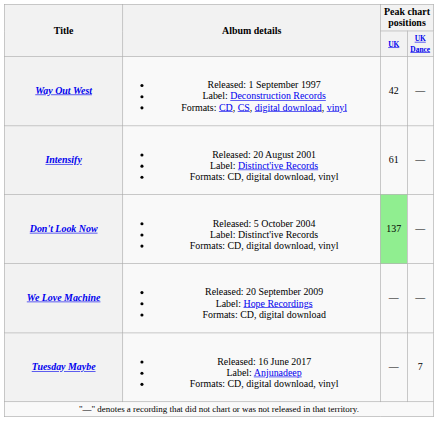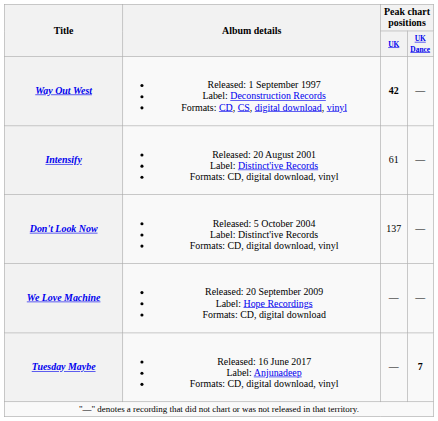(394, 91) normal -> (394, 91) bold
(394, 229) lightgreen background -> (394, 229) no background
(420, 367) normal -> (420, 367) bold
